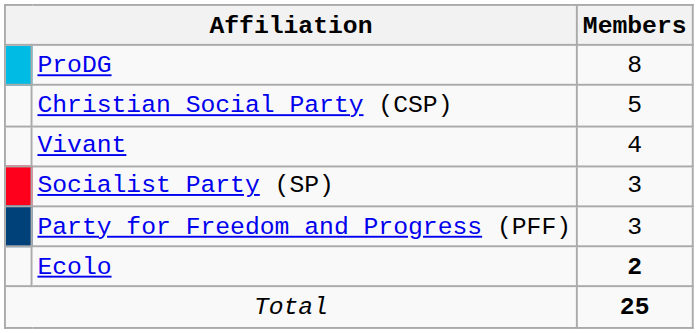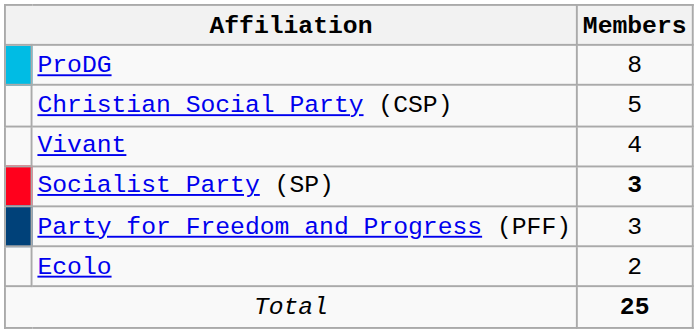(635, 186) normal -> (635, 186) bold
(635, 267) bold -> (635, 267) normal
